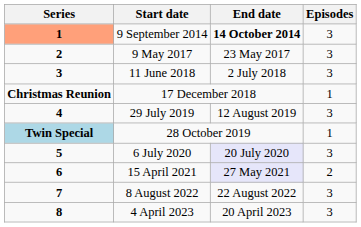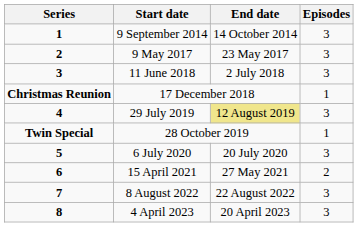(59, 34) lightsalmon background -> (59, 34) no background
(257, 34) bold -> (255, 34) normal
(257, 113) no background -> (255, 113) khaki background
(59, 133) lightblue background -> (59, 133) no background
(257, 152) lavender background -> (255, 152) no background
(257, 172) lavender background -> (255, 172) no background
